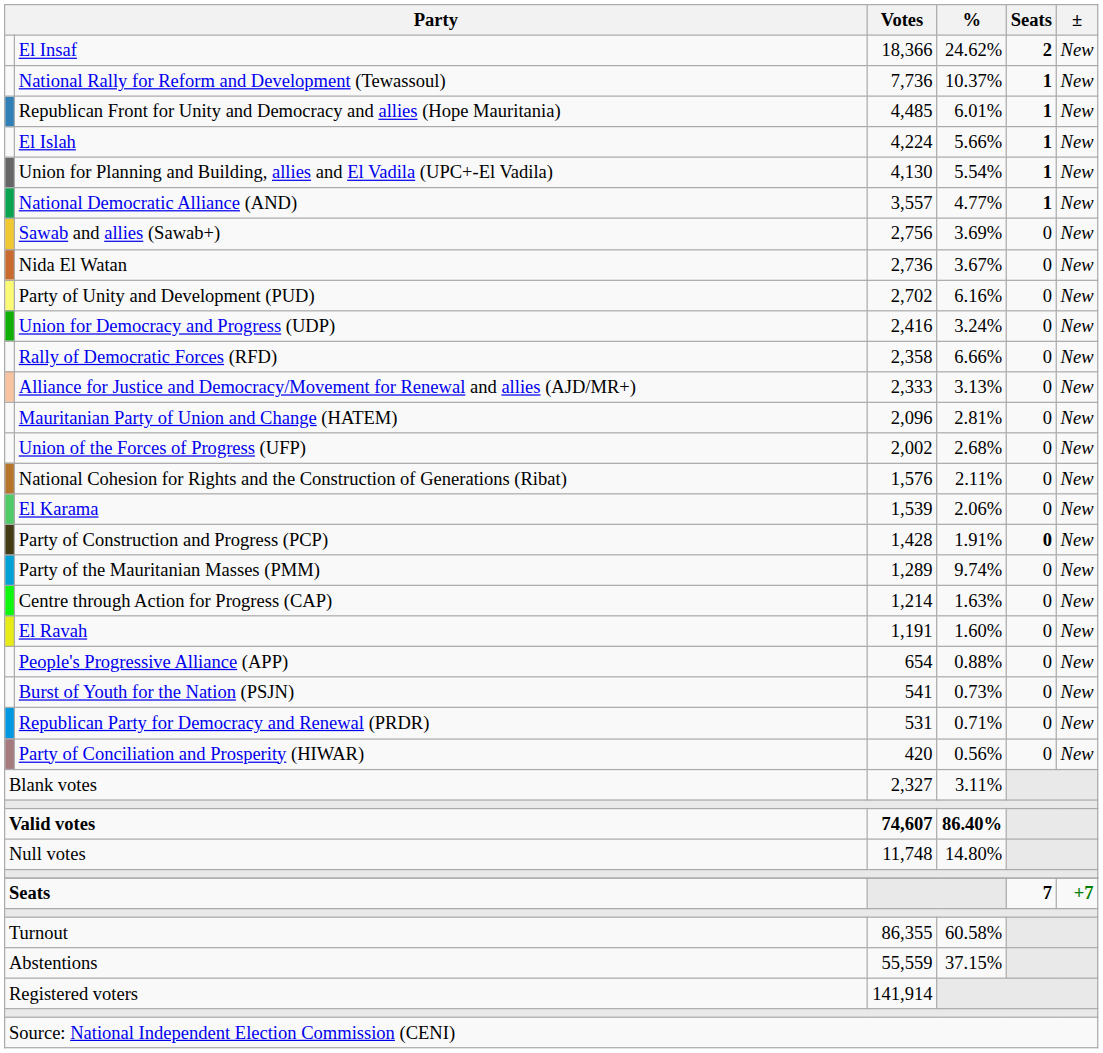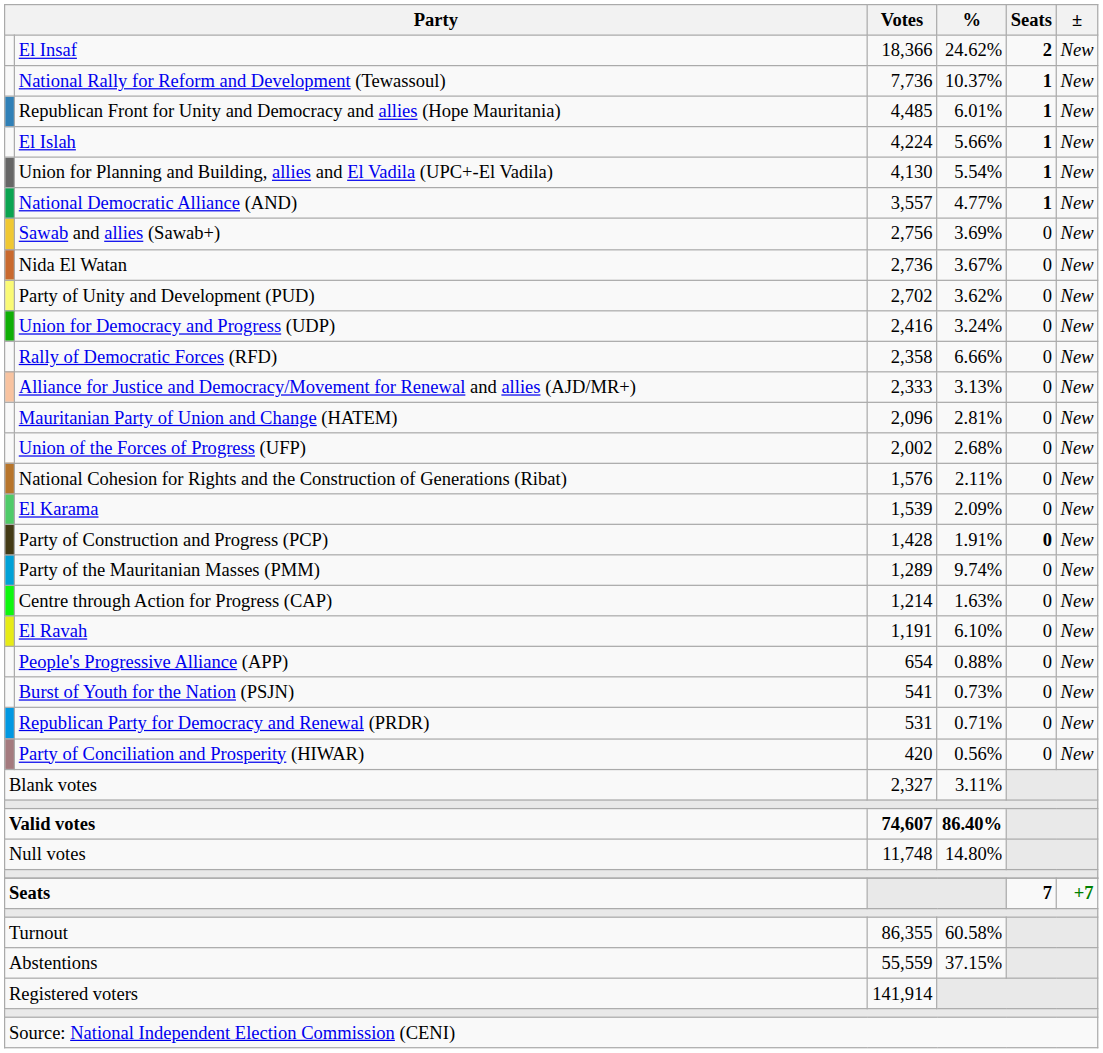(978, 295) 6.16% -> (978, 295) 3.62%
(978, 509) 2.06% -> (978, 509) 2.09%
(978, 631) 1.60% -> (978, 631) 6.10%
